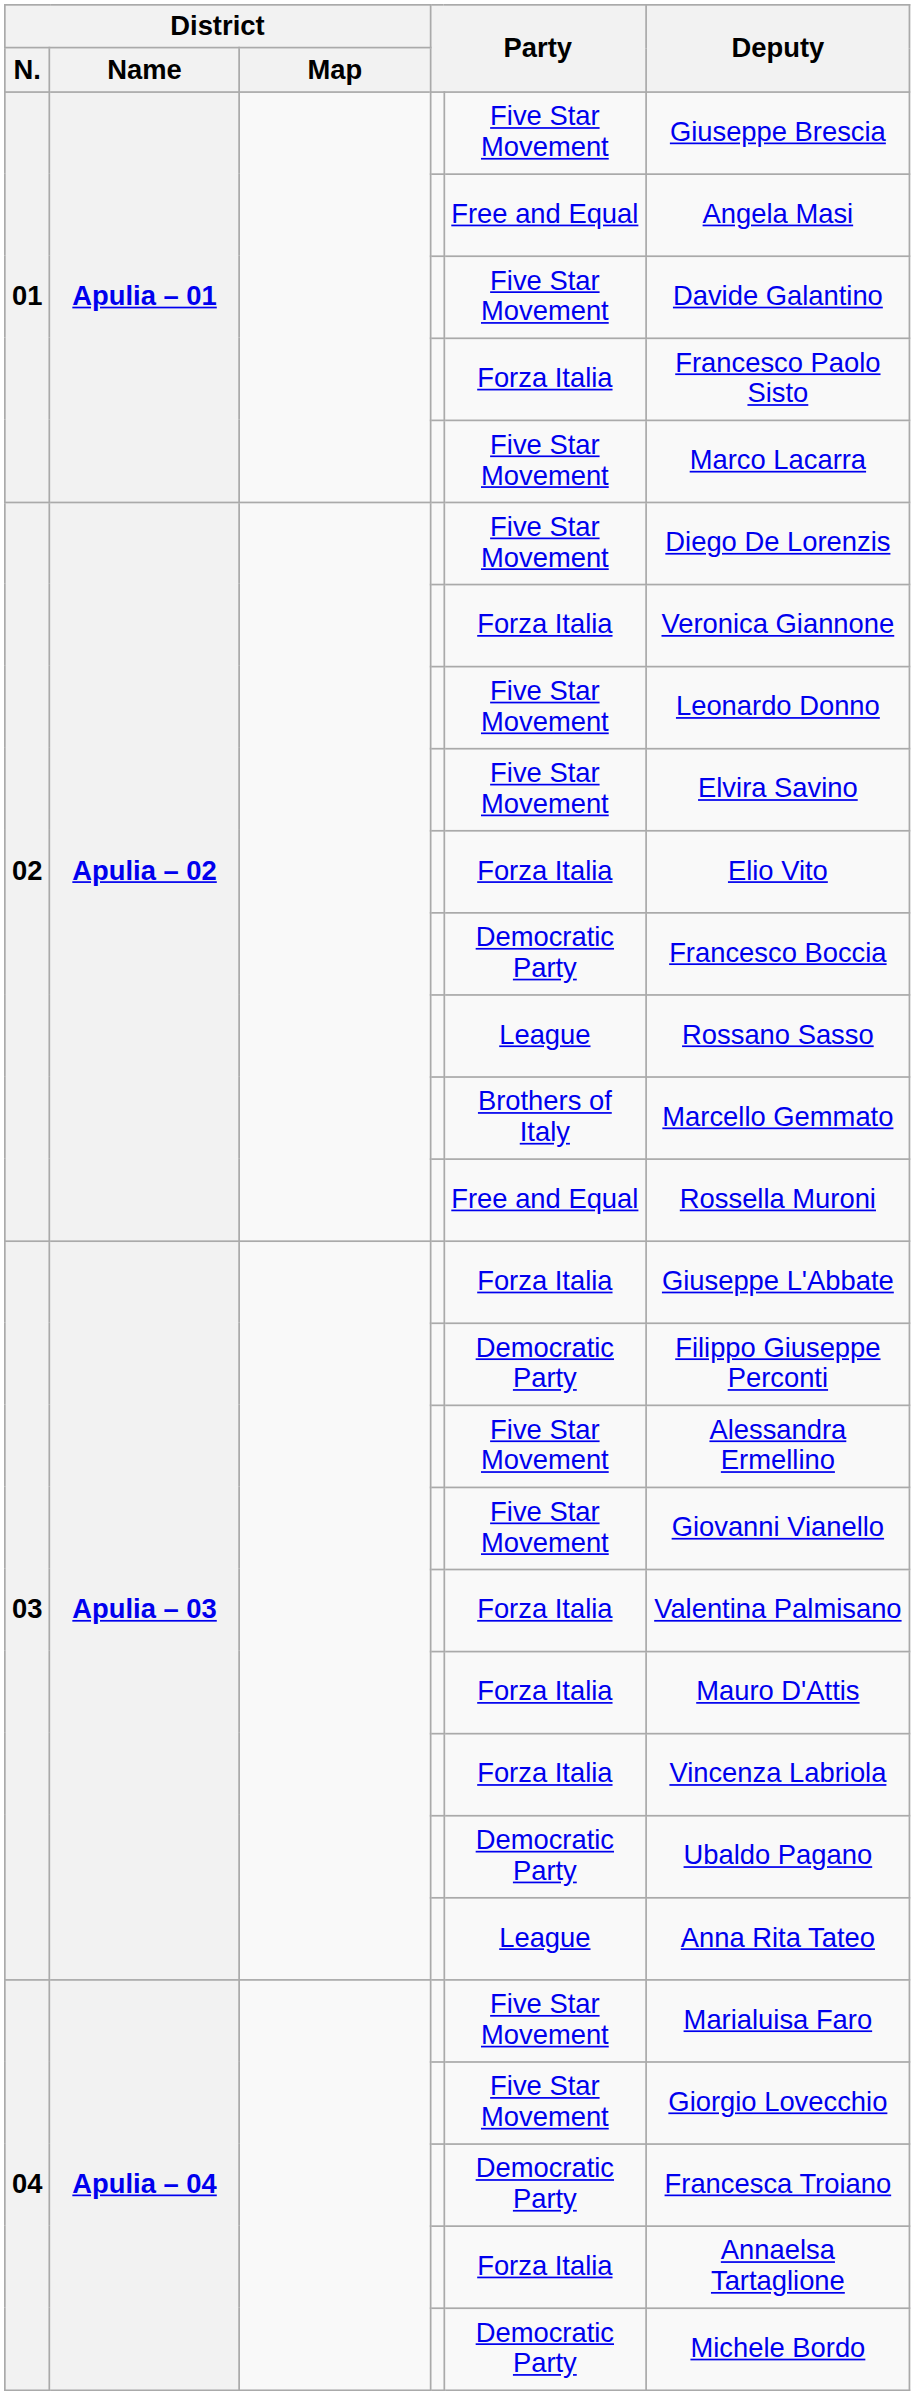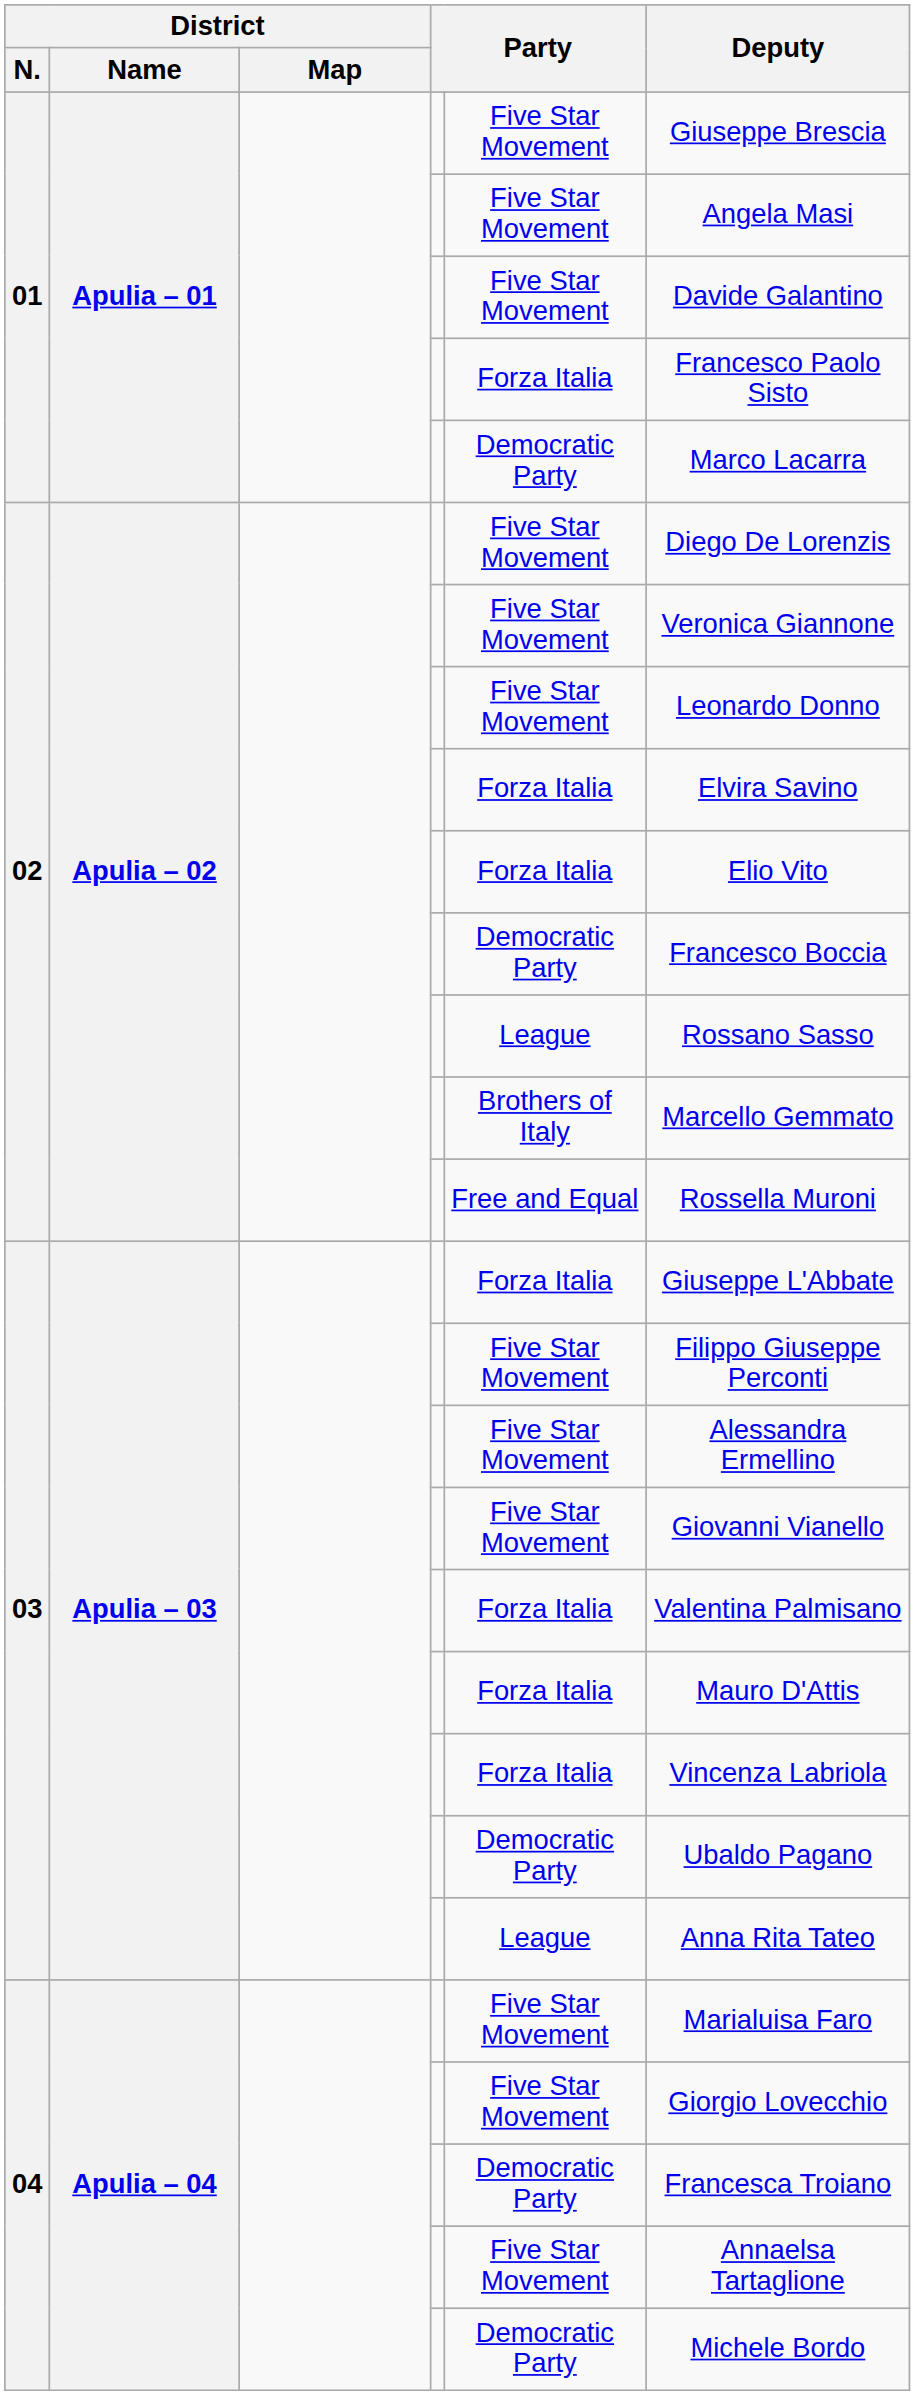(545, 214) Free and Equal -> (545, 214) Five Star Movement
(545, 460) Five Star Movement -> (545, 460) Democratic Party
(545, 624) Forza Italia -> (545, 624) Five Star Movement
(545, 788) Five Star Movement -> (545, 788) Forza Italia
(545, 1363) Democratic Party -> (545, 1363) Five Star Movement
(545, 2266) Forza Italia -> (545, 2266) Five Star Movement
